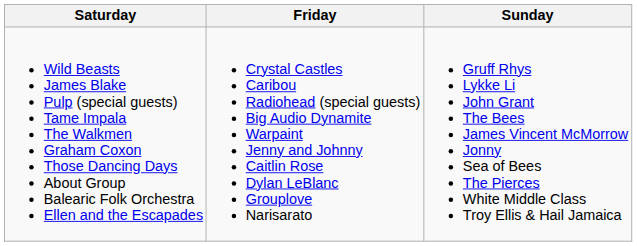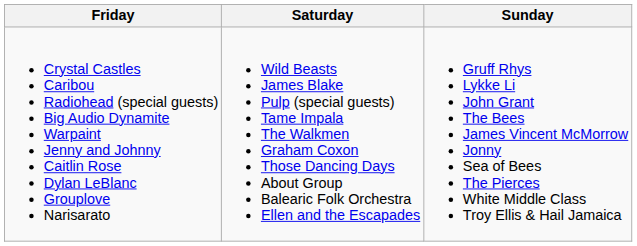columns swapped: (315, 15) <-> (105, 15)
